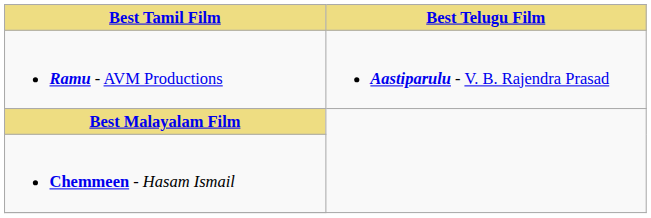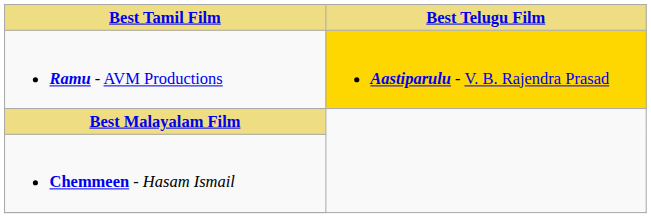(486, 79) no background -> (486, 79) gold background
